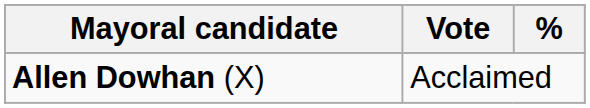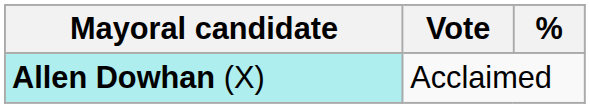(138, 77) no background -> (138, 77) paleturquoise background
